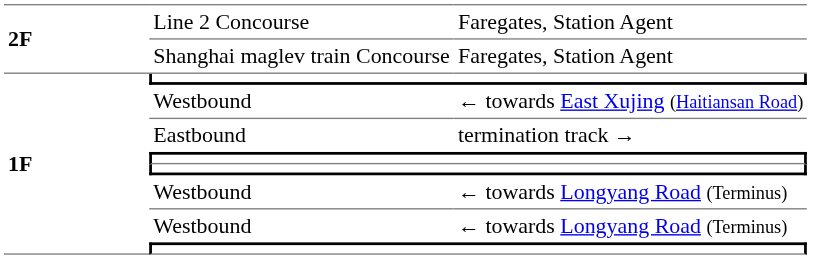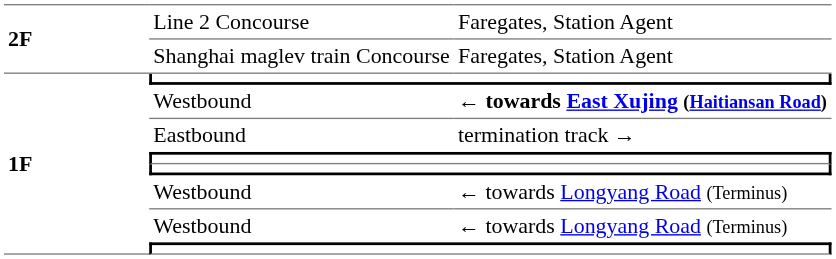(631, 101) normal -> (642, 101) bold
